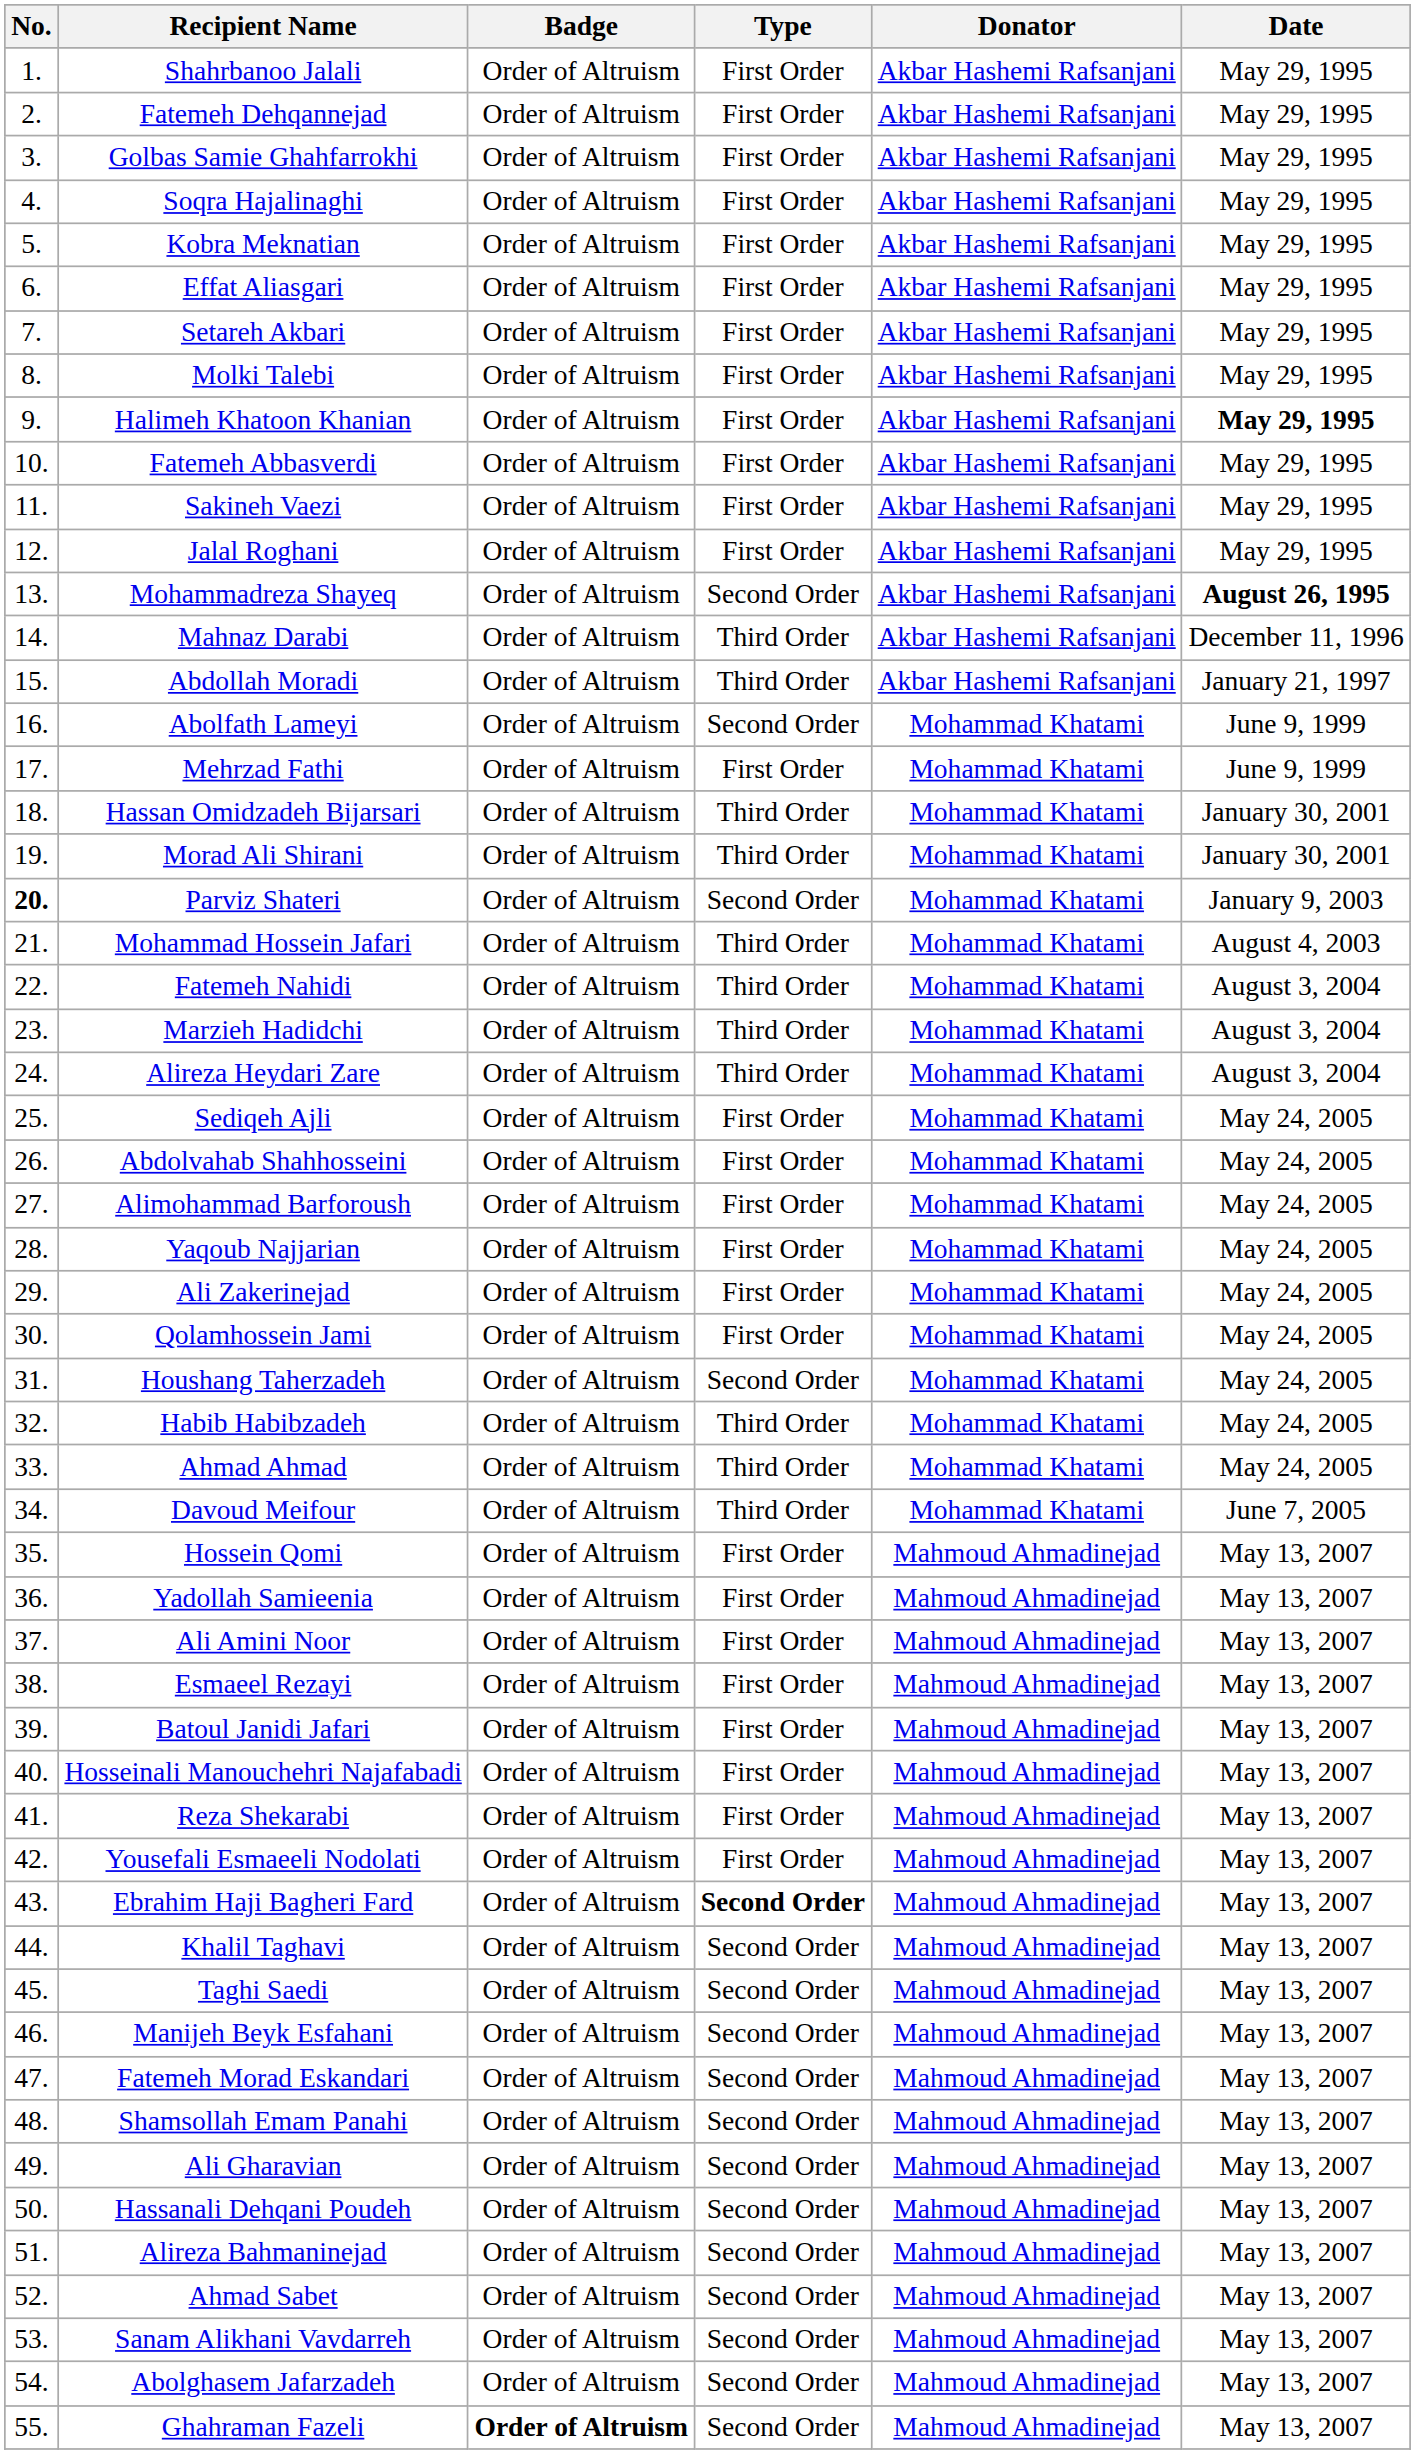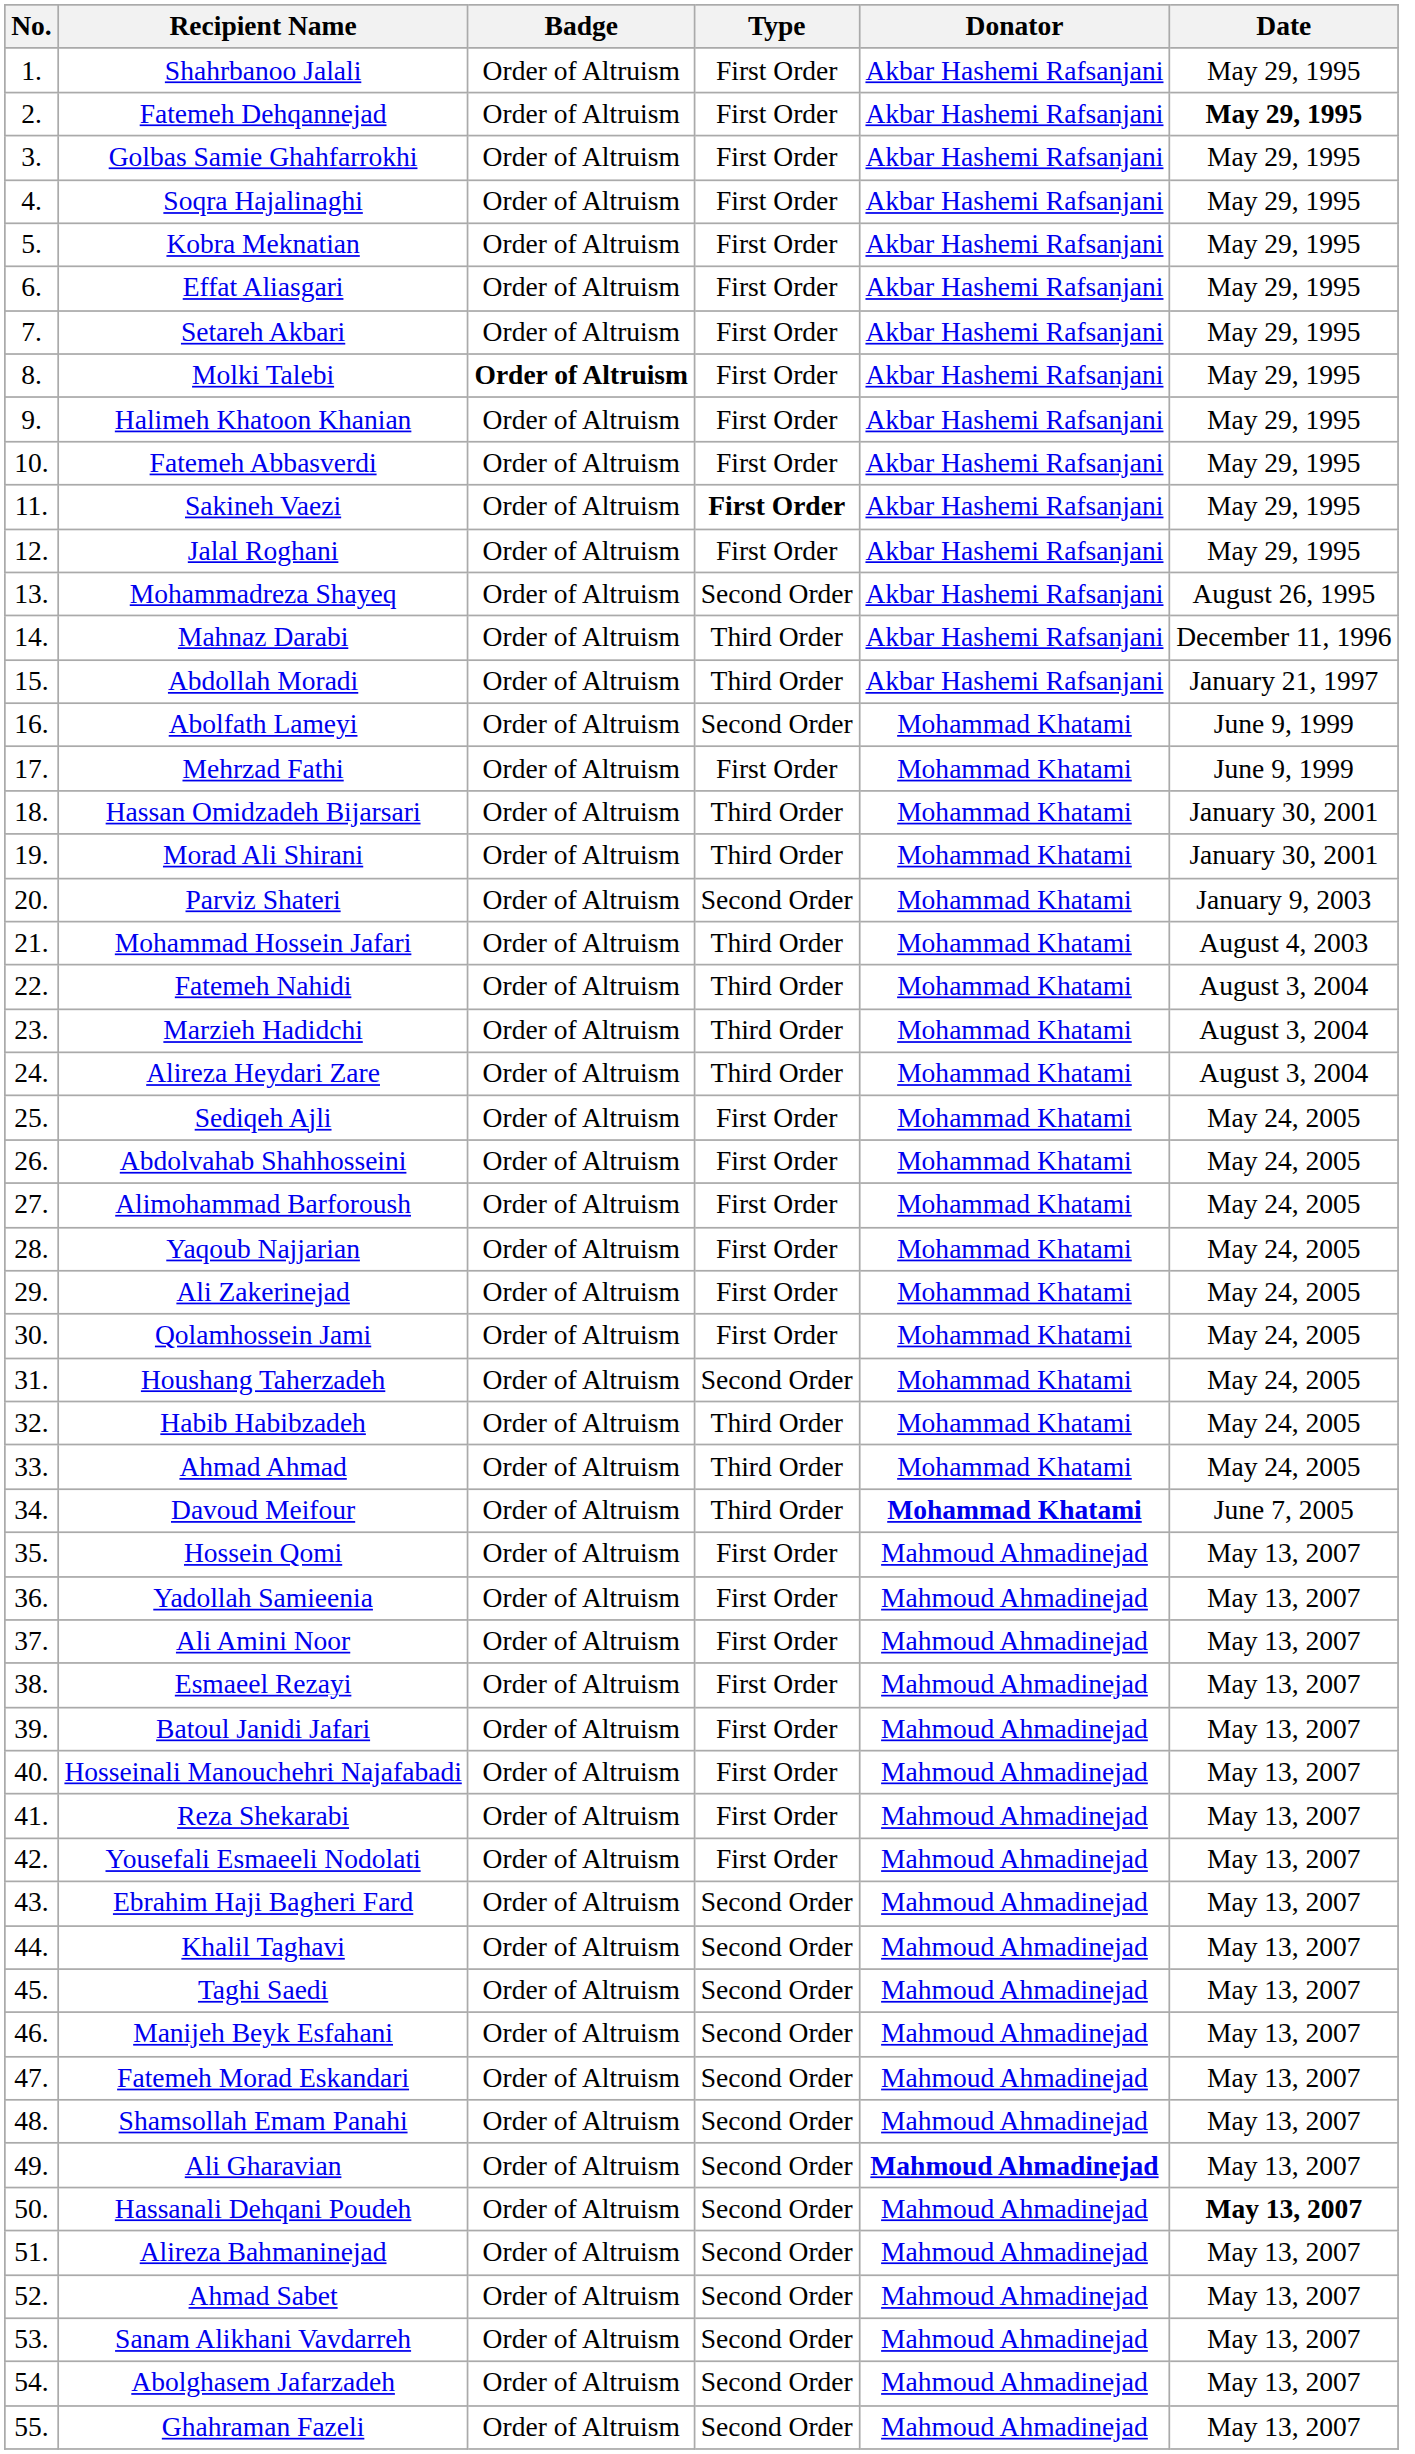(1296, 113) normal -> (1284, 113) bold
(581, 375) normal -> (581, 375) bold
(1296, 419) bold -> (1284, 419) normal
(783, 506) normal -> (777, 506) bold
(1296, 593) bold -> (1284, 593) normal
(31, 899) bold -> (31, 899) normal
(1027, 1510) normal -> (1014, 1510) bold
(783, 1903) bold -> (777, 1903) normal
(1027, 2164) normal -> (1014, 2164) bold
(1296, 2208) normal -> (1284, 2208) bold
(581, 2426) bold -> (581, 2426) normal
